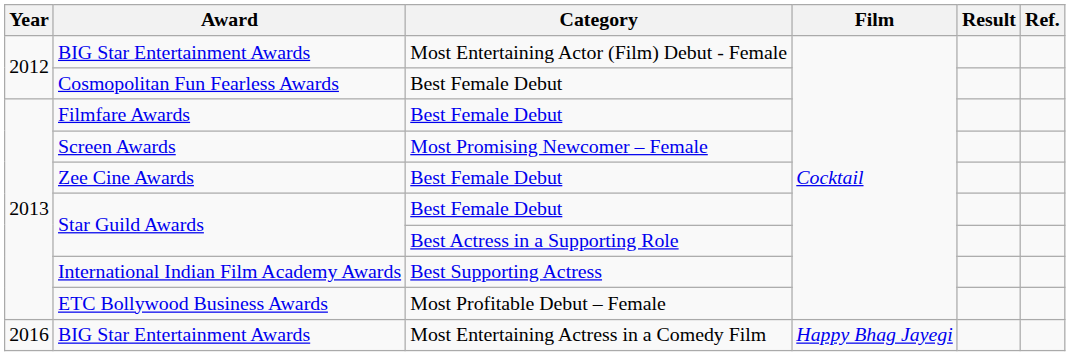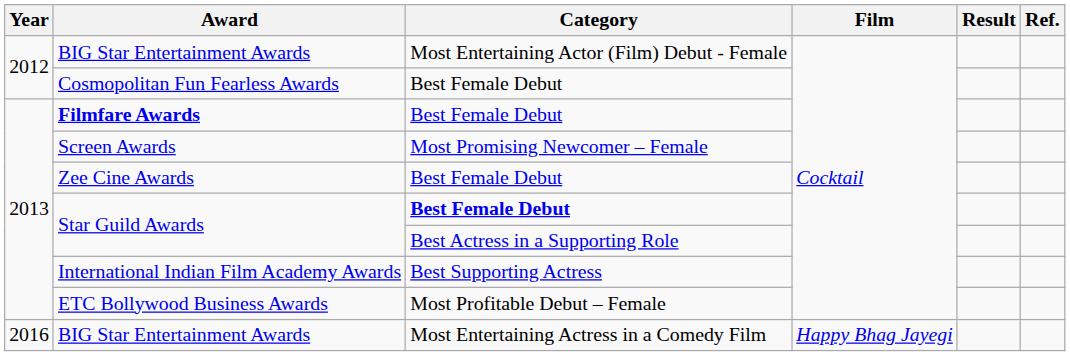(124, 114) normal -> (129, 114) bold
(486, 209) normal -> (490, 209) bold
